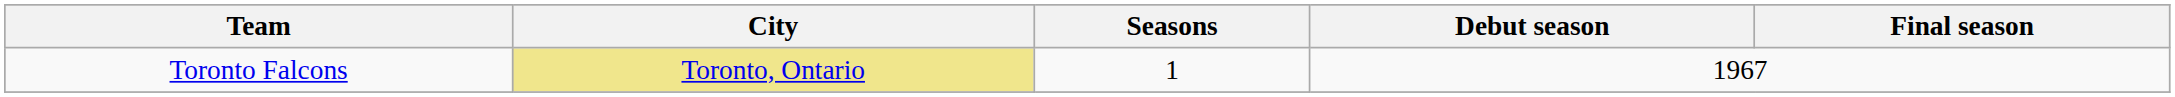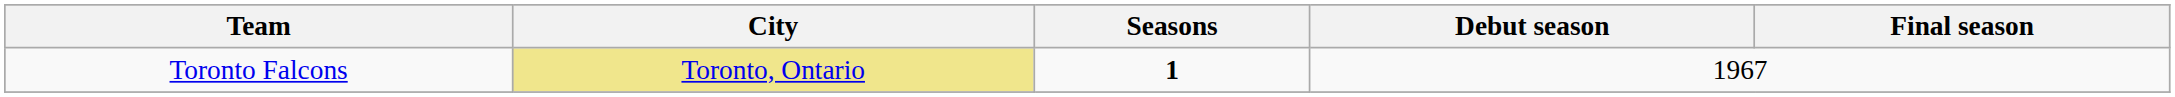(1172, 69) normal -> (1172, 69) bold
